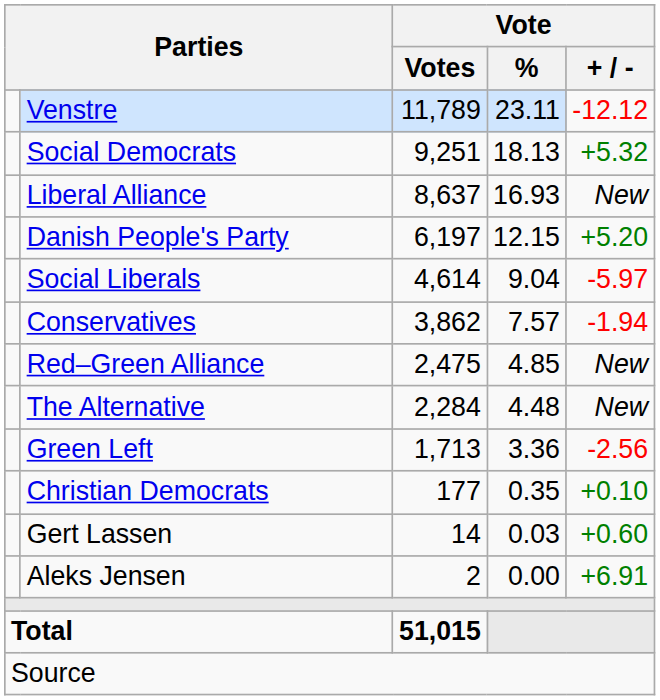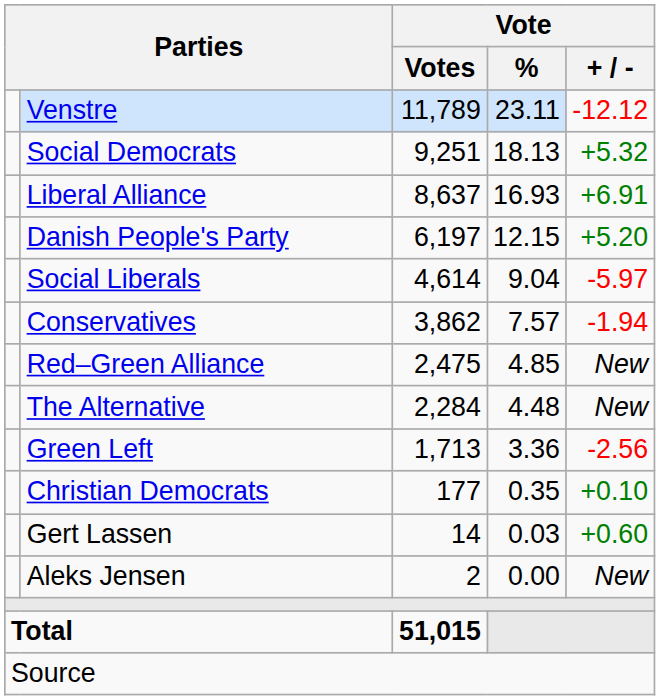(621, 195) New -> (614, 195) +6.91
(614, 576) +6.91 -> (621, 576) New
